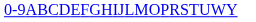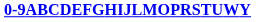(121, 10) normal -> (128, 10) bold
